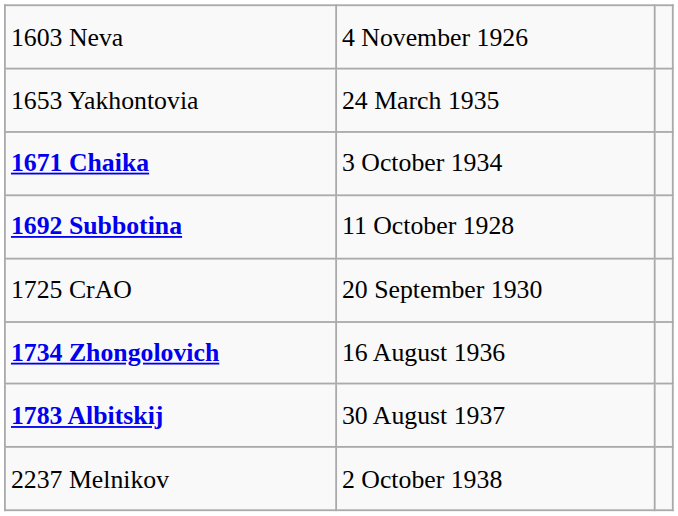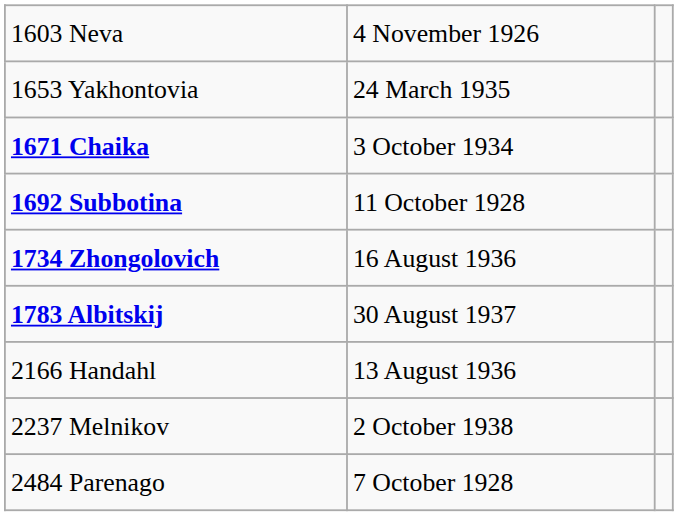- row: (71, 289)
+ row: (84, 369)
+ row: (88, 482)
